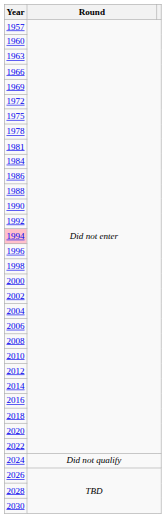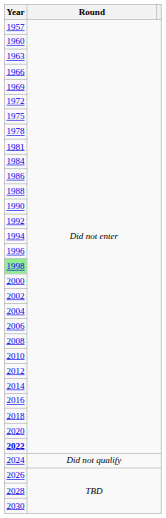(16, 236) pink background -> (16, 236) no background
(16, 266) no background -> (16, 266) lightgreen background
(16, 446) normal -> (16, 446) bold
